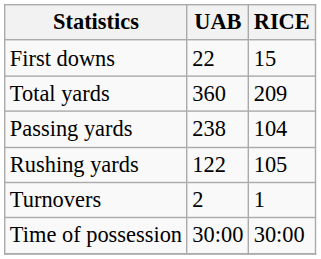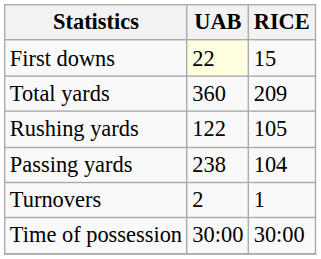(204, 57) no background -> (204, 57) lightyellow background
rows swapped: (74, 164) <-> (71, 128)
